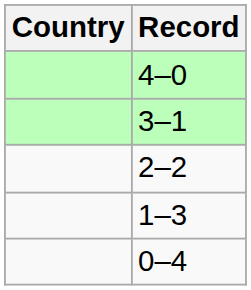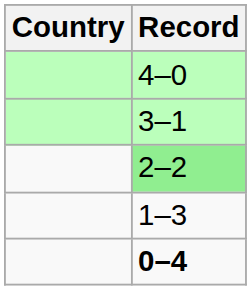(163, 167) no background -> (163, 167) lightgreen background
(163, 261) normal -> (163, 261) bold
